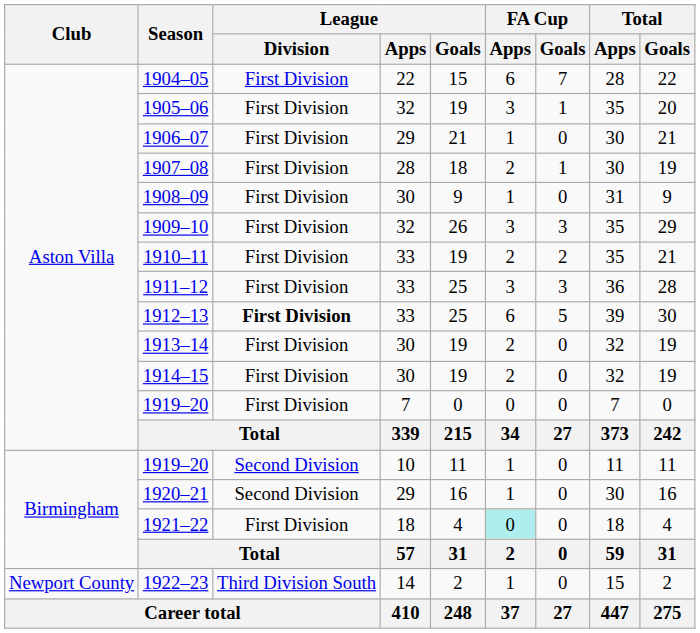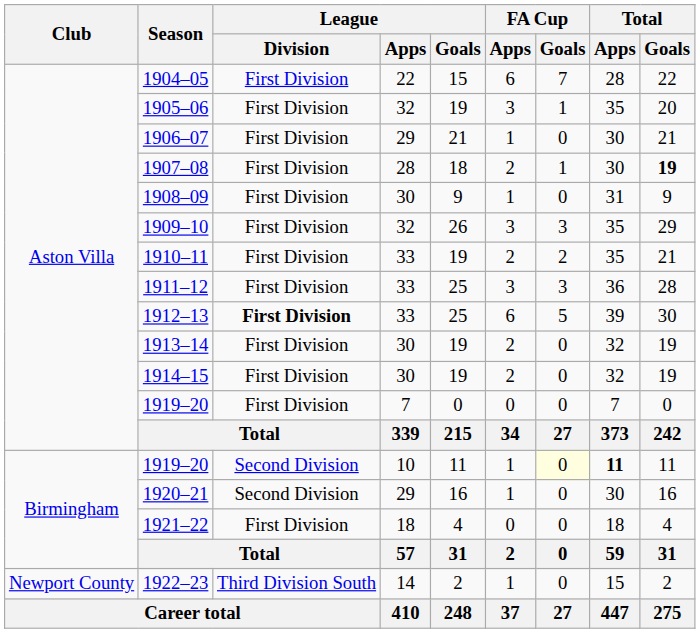(667, 167) normal -> (667, 167) bold
(563, 464) no background -> (563, 464) lightyellow background
(615, 464) normal -> (615, 464) bold
(510, 524) paleturquoise background -> (510, 524) no background
